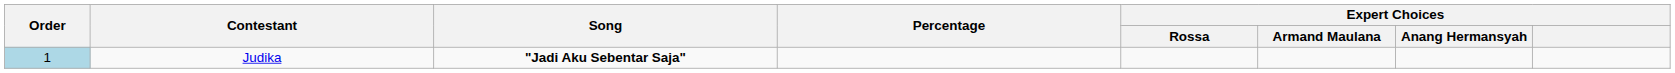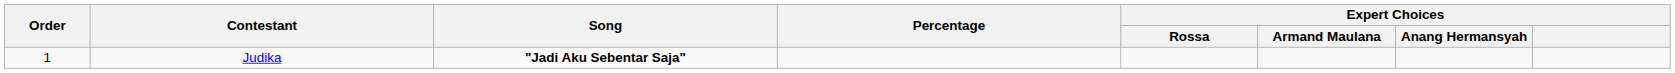(47, 57) lightblue background -> (47, 57) no background
